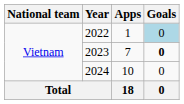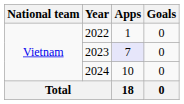(161, 33) lightblue background -> (161, 33) no background
(128, 52) no background -> (128, 52) lavender background
(161, 52) bold -> (161, 52) normal
